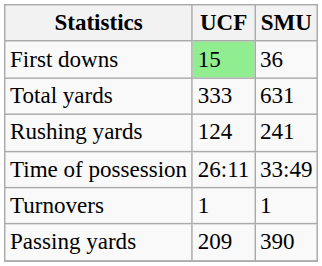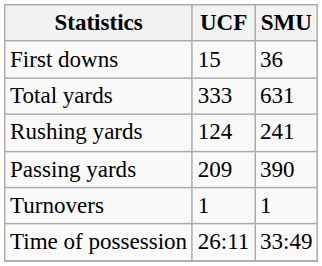(209, 59) lightgreen background -> (209, 59) no background
rows swapped: (73, 242) <-> (99, 168)
